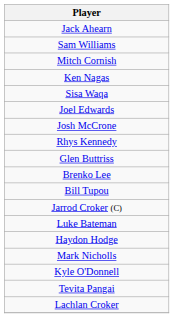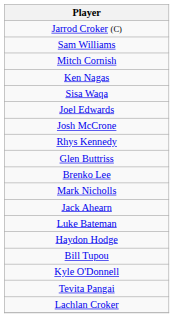(87, 28) Jack Ahearn -> (87, 28) Jarrod Croker (C)
(87, 191) Bill Tupou -> (87, 191) Mark Nicholls
(87, 207) Jarrod Croker (C) -> (87, 207) Jack Ahearn
(87, 256) Mark Nicholls -> (87, 256) Bill Tupou
